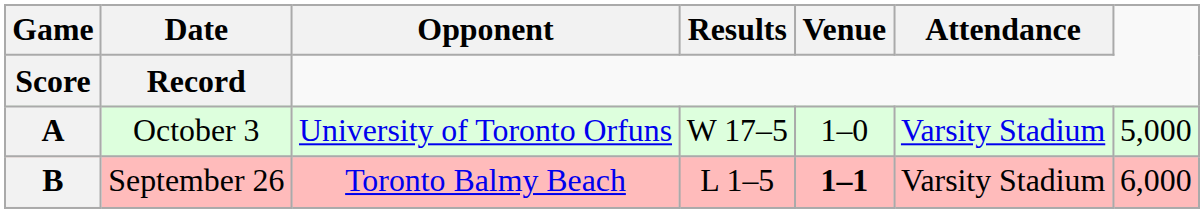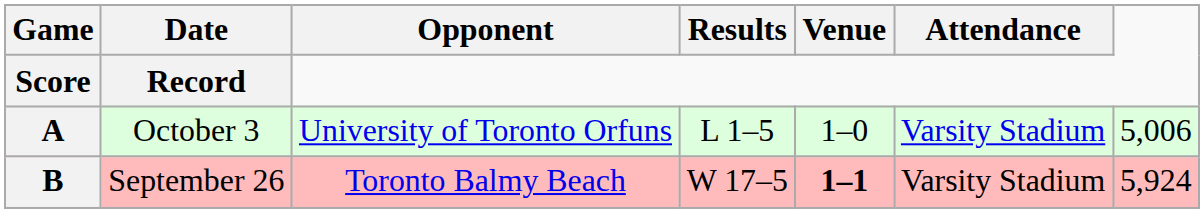(737, 130) W 17–5 -> (737, 130) L 1–5
(1156, 130) 5,000 -> (1156, 130) 5,006
(737, 181) L 1–5 -> (737, 181) W 17–5
(1156, 181) 6,000 -> (1156, 181) 5,924
